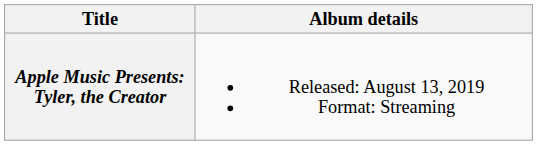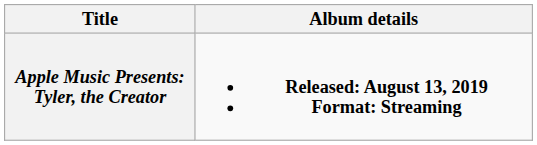(364, 97) normal -> (364, 97) bold
